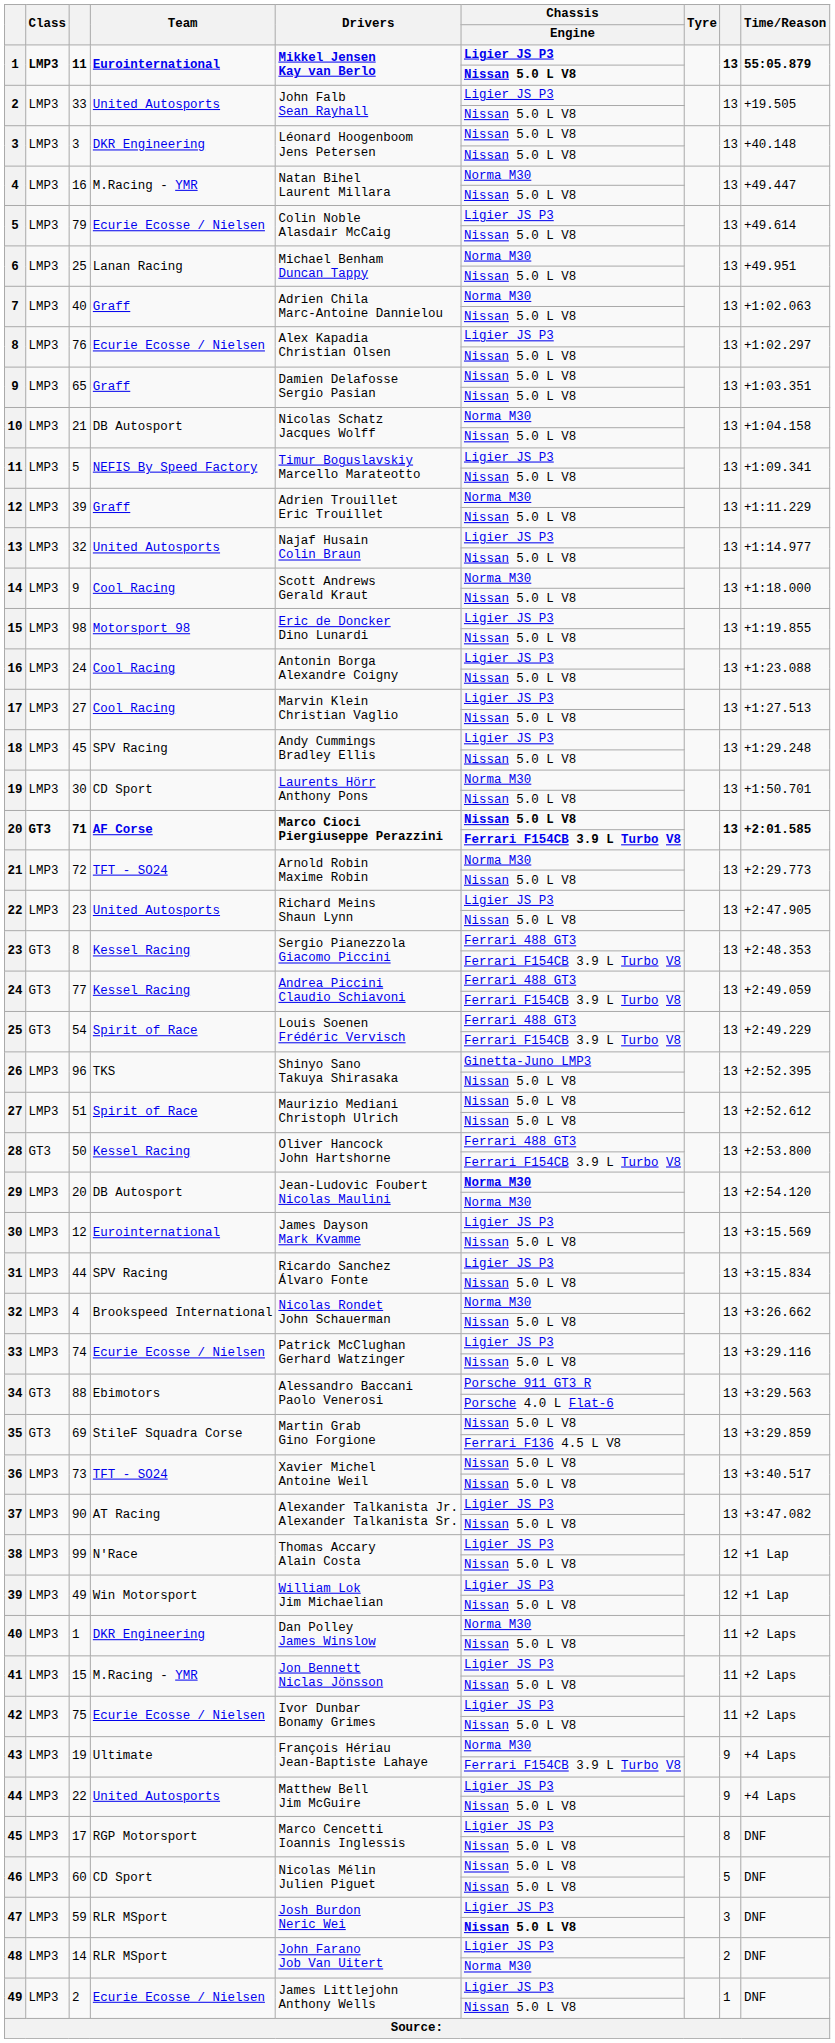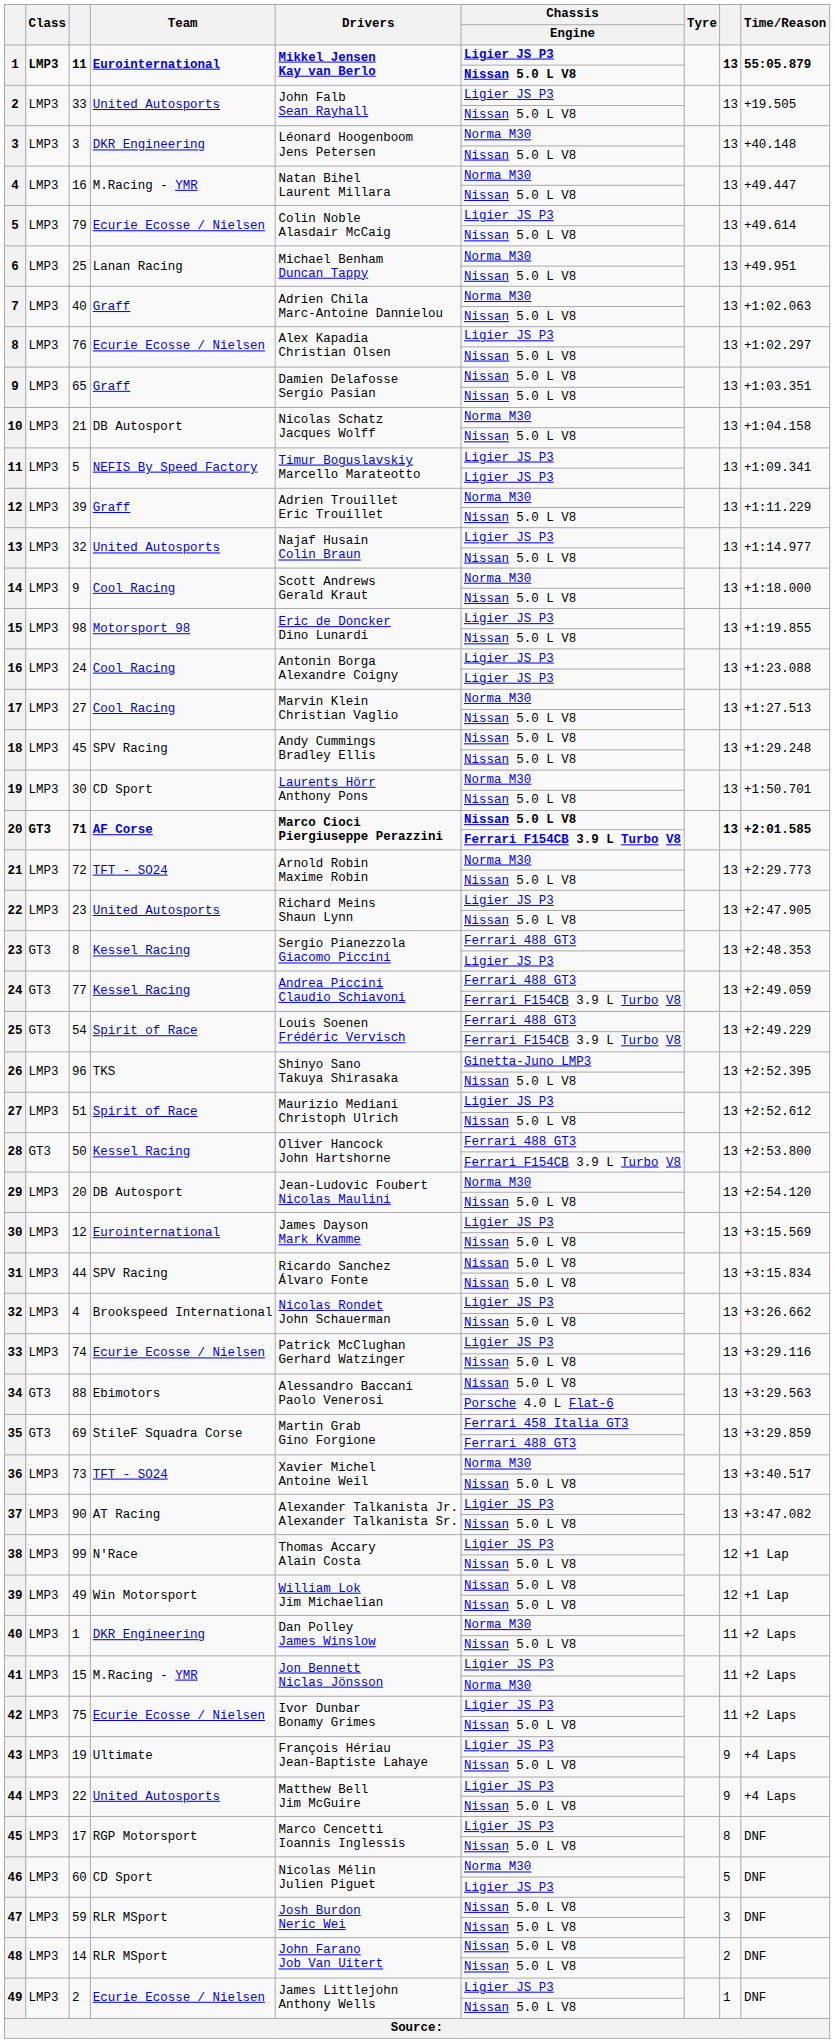(520, 136) Nissan 5.0 L V8 -> (498, 136) Norma M30
(520, 478) Nissan 5.0 L V8 -> (509, 478) Ligier JS P3
(520, 679) Nissan 5.0 L V8 -> (509, 679) Ligier JS P3
(509, 700) Ligier JS P3 -> (498, 700) Norma M30
(509, 740) Ligier JS P3 -> (520, 740) Nissan 5.0 L V8
(572, 961) Ferrari F154CB 3.9 L Turbo V8 -> (509, 961) Ligier JS P3
(520, 1102) Nissan 5.0 L V8 -> (509, 1102) Ligier JS P3
(498, 1183) bold -> (498, 1183) normal
(498, 1203) Norma M30 -> (520, 1203) Nissan 5.0 L V8
(509, 1263) Ligier JS P3 -> (520, 1263) Nissan 5.0 L V8
(498, 1304) Norma M30 -> (509, 1304) Ligier JS P3
(528, 1384) Porsche 911 GT3 R -> (520, 1384) Nissan 5.0 L V8
(520, 1424) Nissan 5.0 L V8 -> (546, 1424) Ferrari 458 Italia GT3
(543, 1445) Ferrari F136 4.5 L V8 -> (520, 1445) Ferrari 488 GT3
(520, 1465) Nissan 5.0 L V8 -> (498, 1465) Norma M30
(509, 1586) Ligier JS P3 -> (520, 1586) Nissan 5.0 L V8
(520, 1686) Nissan 5.0 L V8 -> (498, 1686) Norma M30
(498, 1747) Norma M30 -> (509, 1747) Ligier JS P3
(572, 1767) Ferrari F154CB 3.9 L Turbo V8 -> (520, 1767) Nissan 5.0 L V8
(520, 1868) Nissan 5.0 L V8 -> (498, 1868) Norma M30
(520, 1888) Nissan 5.0 L V8 -> (509, 1888) Ligier JS P3
(509, 1908) Ligier JS P3 -> (520, 1908) Nissan 5.0 L V8
(520, 1928) bold -> (520, 1928) normal
(509, 1948) Ligier JS P3 -> (520, 1948) Nissan 5.0 L V8
(498, 1968) Norma M30 -> (520, 1968) Nissan 5.0 L V8
